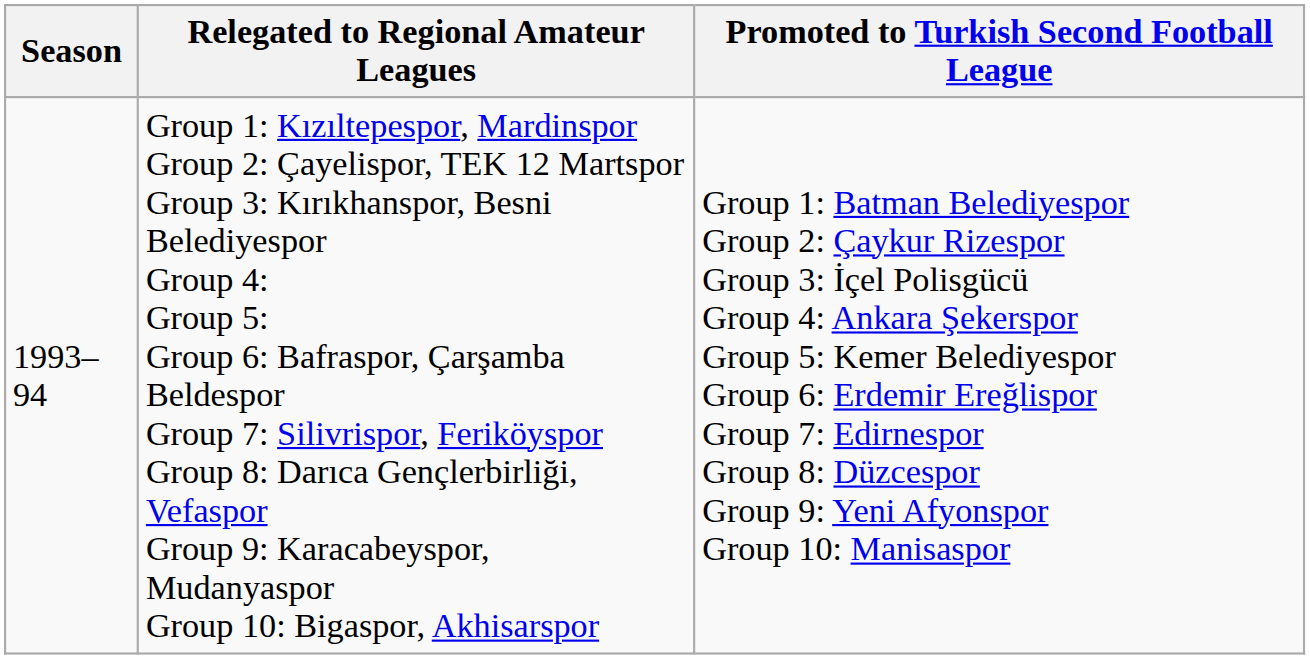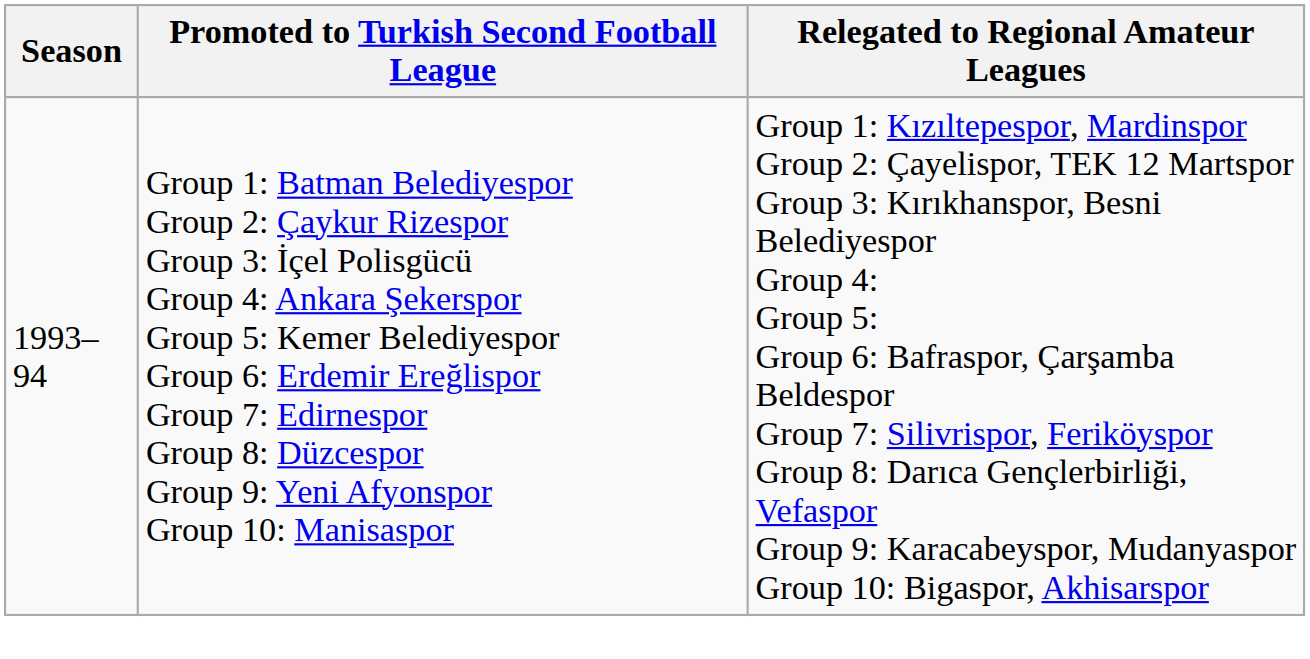columns swapped: (999, 50) <-> (416, 50)
